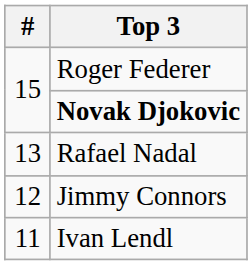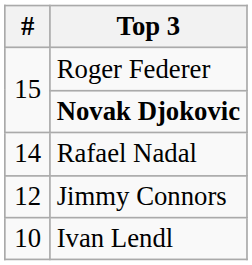(28, 153) 13 -> (28, 153) 14
(28, 238) 11 -> (28, 238) 10
